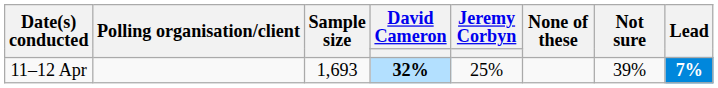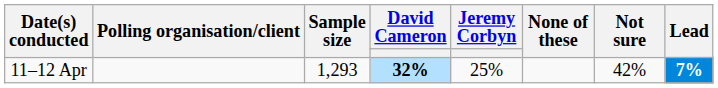(337, 70) 1,693 -> (337, 70) 1,293
(630, 70) 39% -> (630, 70) 42%
